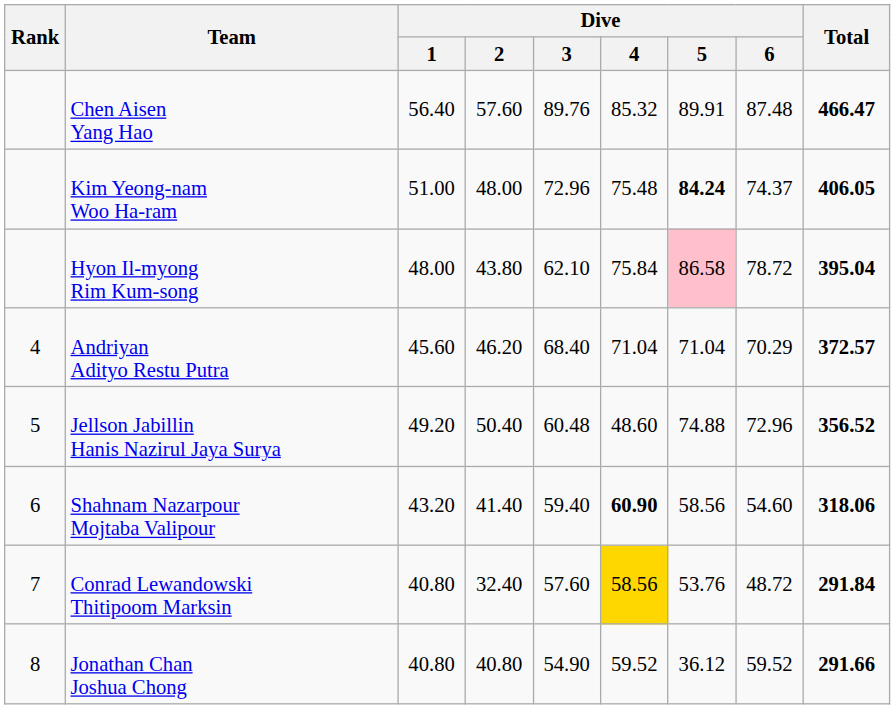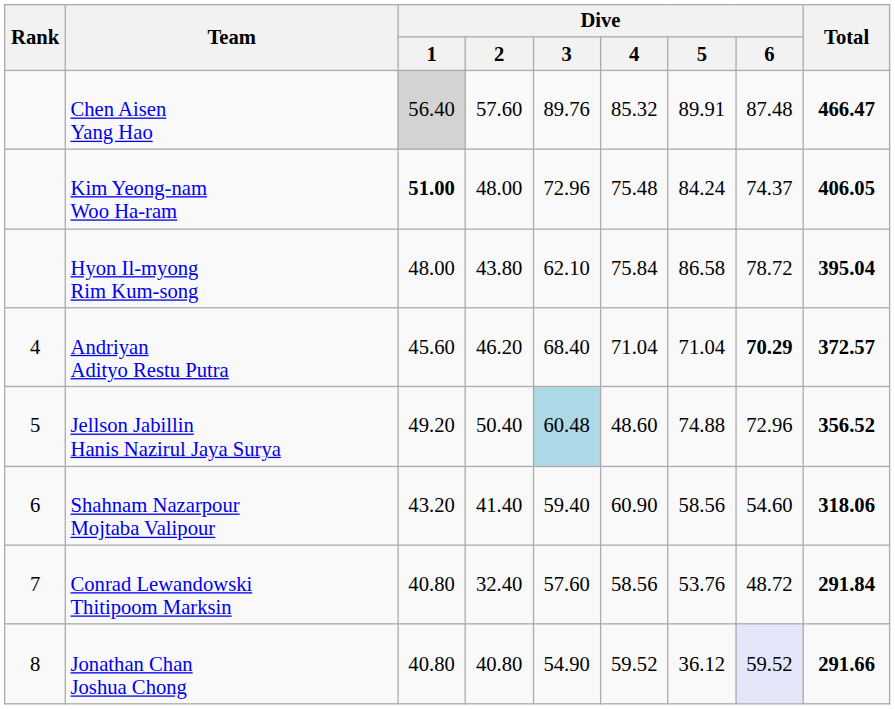(432, 109) no background -> (432, 109) lightgrey background
(432, 188) normal -> (432, 188) bold
(702, 188) bold -> (702, 188) normal
(702, 267) pink background -> (702, 267) no background
(769, 347) normal -> (769, 347) bold
(567, 426) no background -> (567, 426) lightblue background
(634, 505) bold -> (634, 505) normal
(634, 584) gold background -> (634, 584) no background
(769, 663) no background -> (769, 663) lavender background
